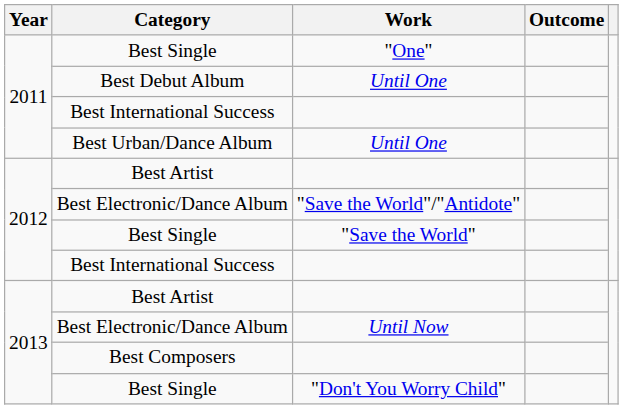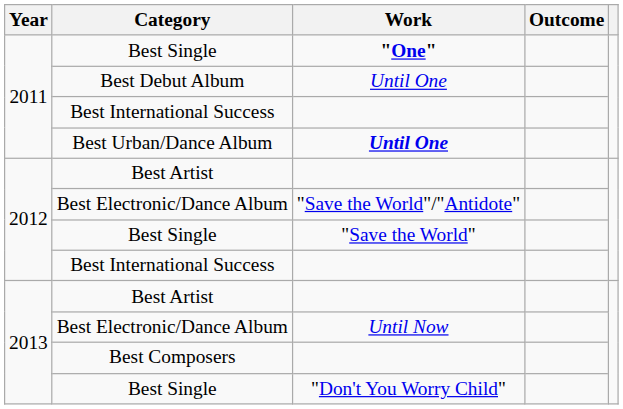(408, 50) normal -> (408, 50) bold
(408, 142) normal -> (408, 142) bold
